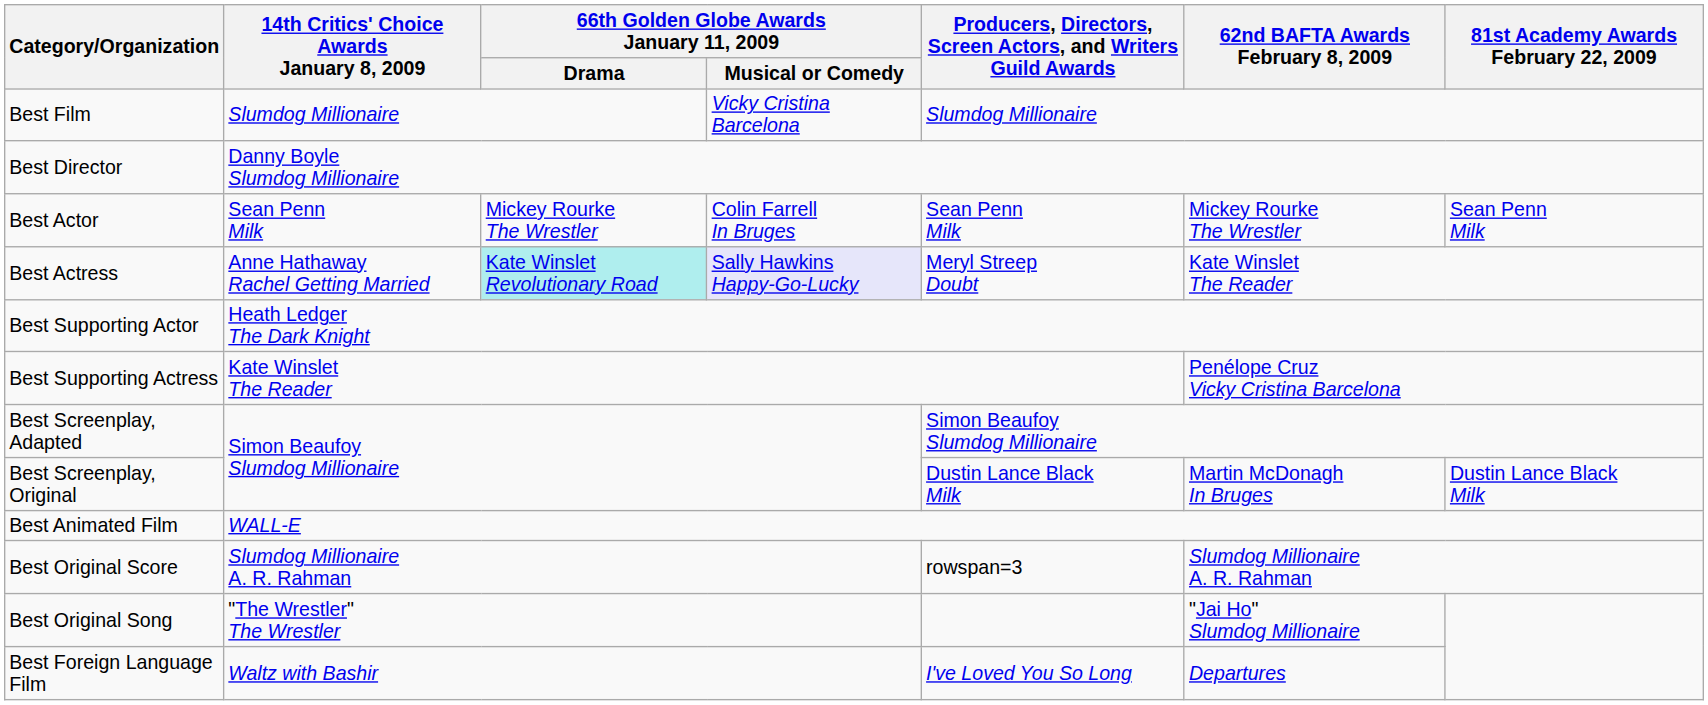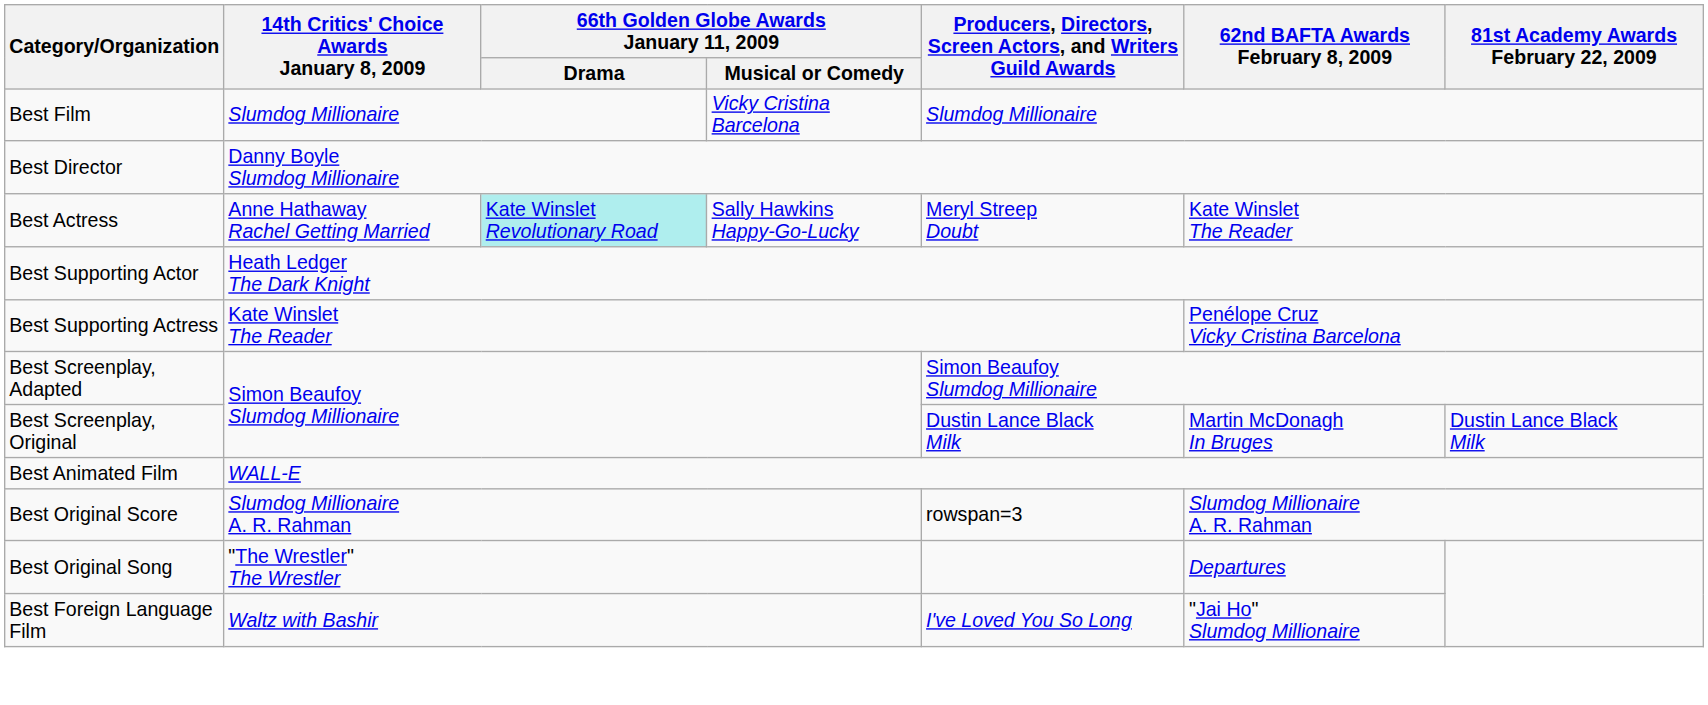- row: (54, 220)
(785, 273) lavender background -> (785, 220) no background
(1274, 620) "Jai Ho" Slumdog Millionaire -> (1237, 568) Departures
(1237, 673) Departures -> (1274, 620) "Jai Ho" Slumdog Millionaire
